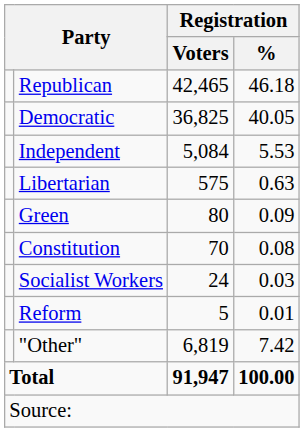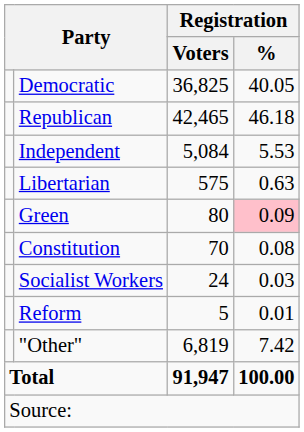rows swapped: (65, 85) <-> (67, 118)
(277, 215) no background -> (277, 215) pink background
